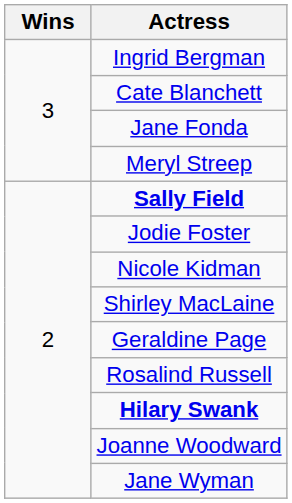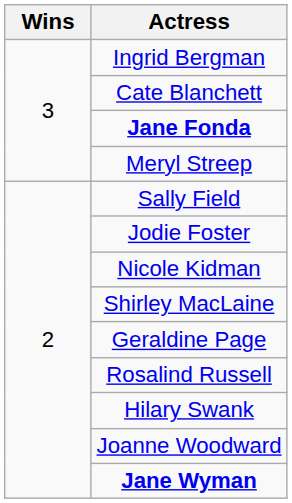(189, 127) normal -> (189, 127) bold
(189, 198) bold -> (189, 198) normal
(189, 410) bold -> (189, 410) normal
(189, 480) normal -> (189, 480) bold
